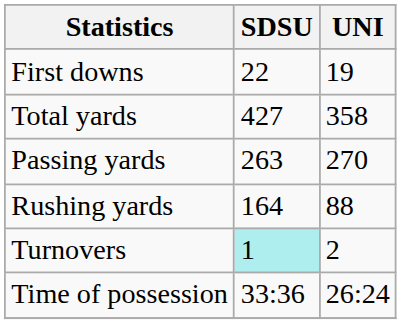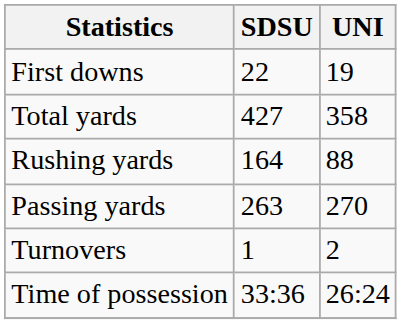rows swapped: (92, 205) <-> (88, 160)
(248, 250) paleturquoise background -> (248, 250) no background
